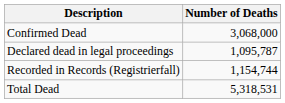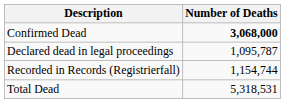(254, 32) normal -> (254, 32) bold
